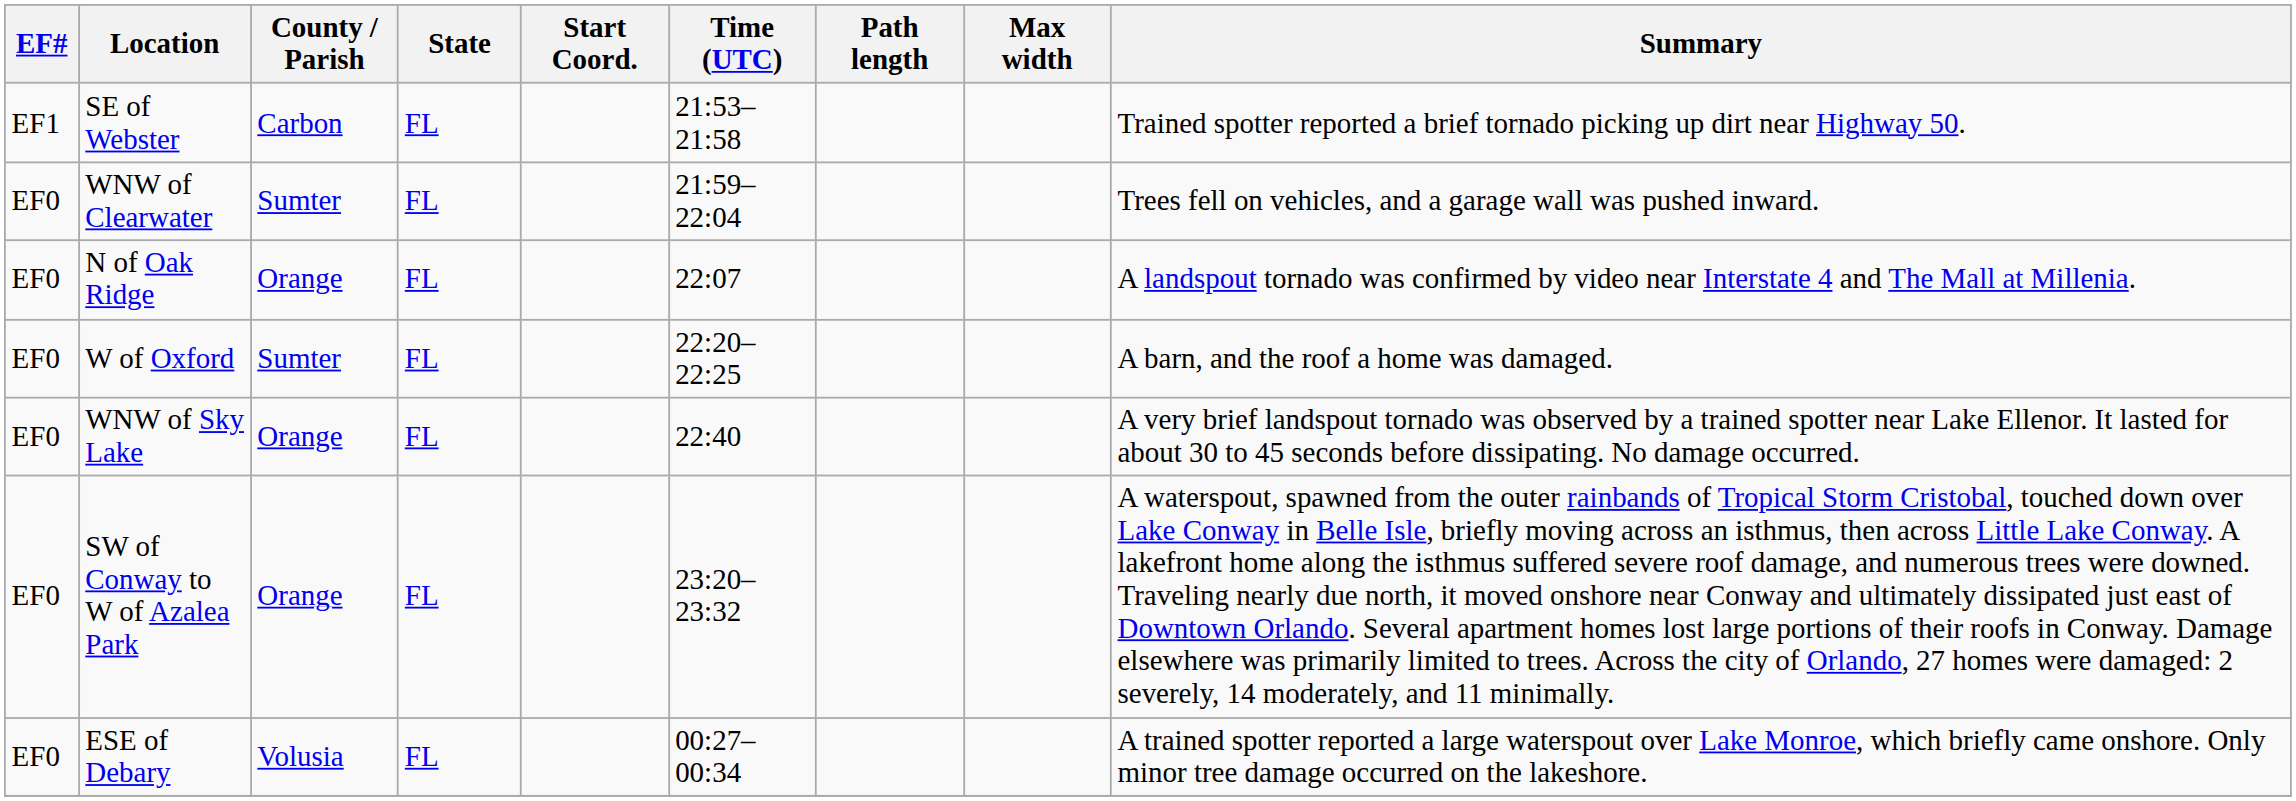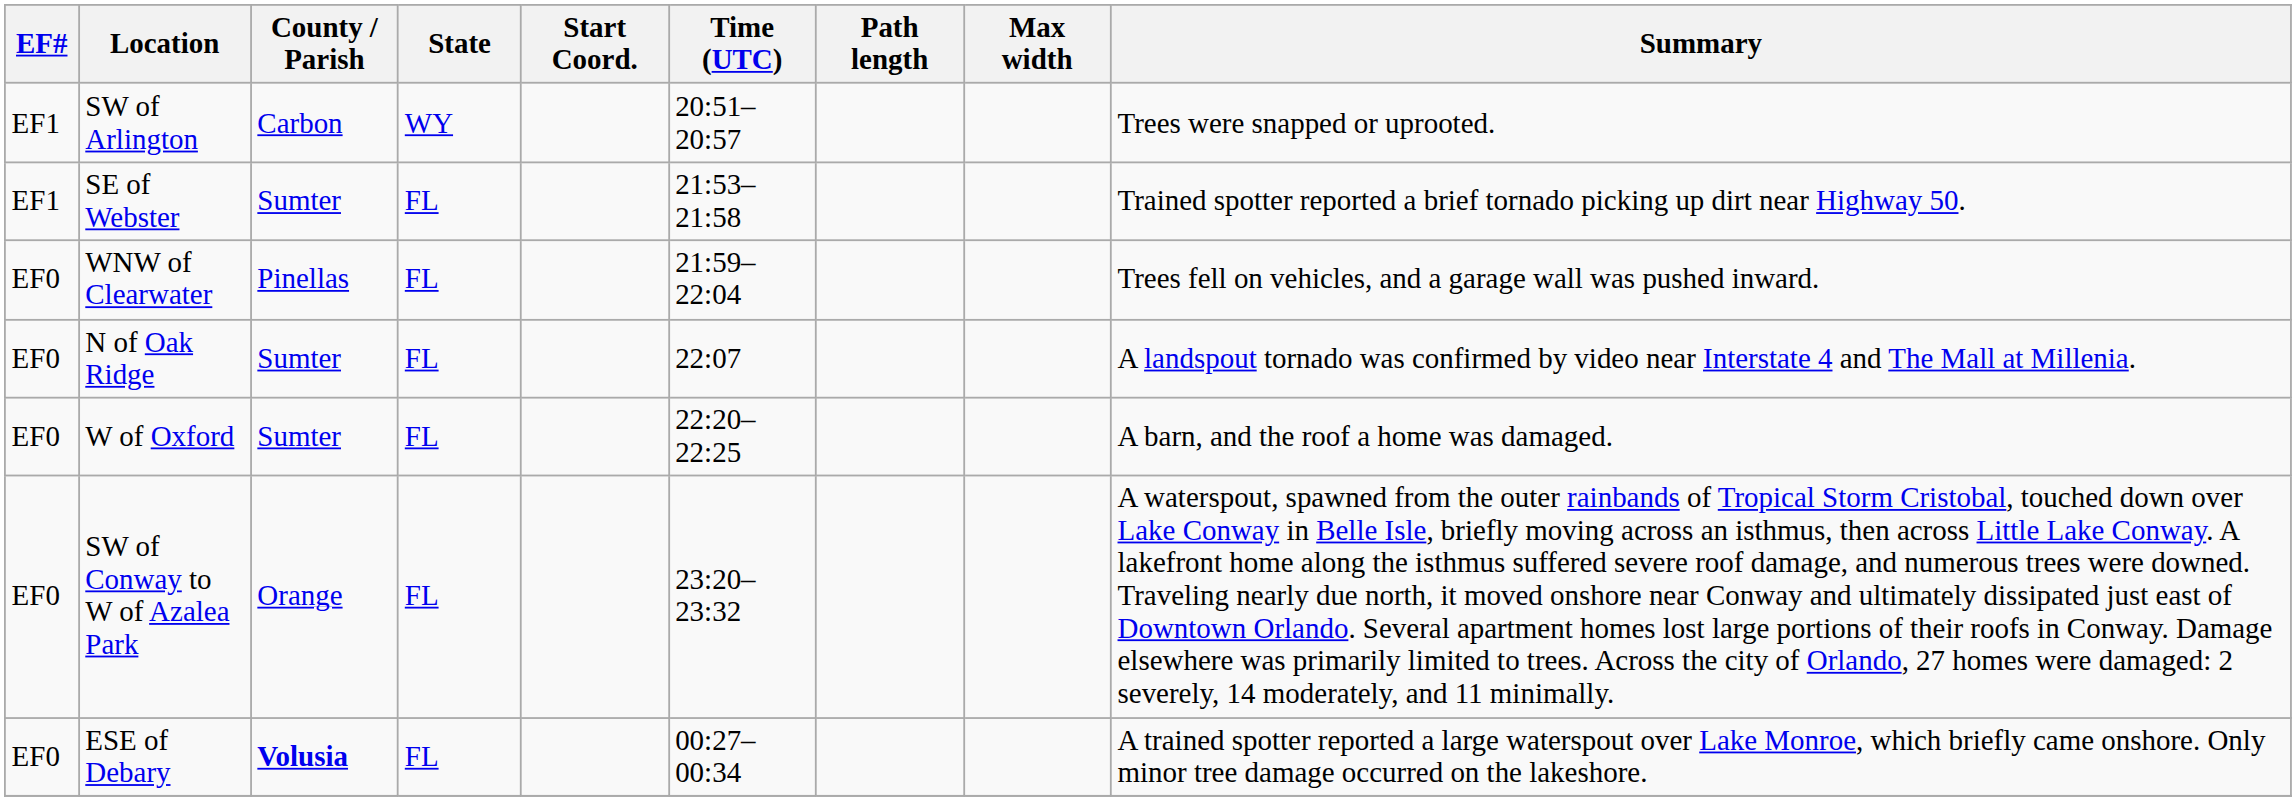+ row: (142, 122)
(300, 122) Carbon -> (299, 200) Sumter
(299, 200) Sumter -> (303, 279) Pinellas
(300, 279) Orange -> (299, 357) Sumter
- row: (165, 436)
(301, 756) normal -> (303, 756) bold
